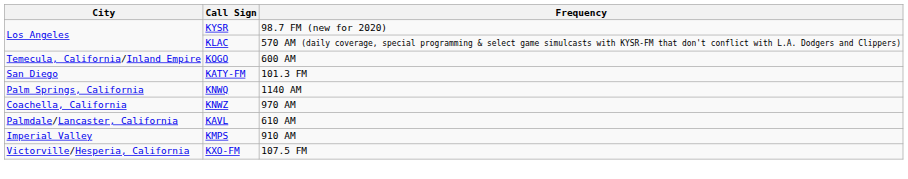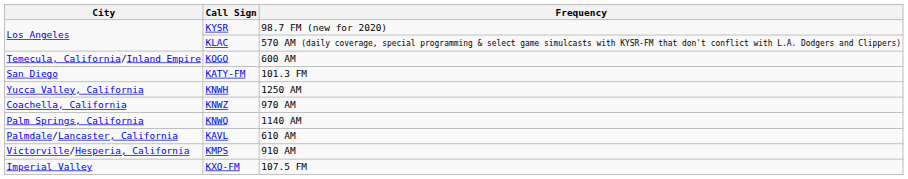+ row: (217, 89)
rows swapped: (217, 105) <-> (217, 89)
(49, 136) Imperial Valley -> (98, 151) Victorville/Hesperia, California
(98, 151) Victorville/Hesperia, California -> (49, 167) Imperial Valley
